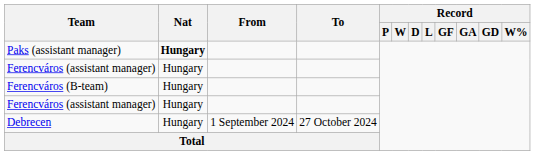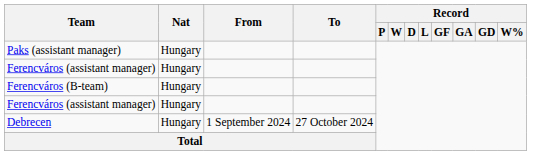(183, 50) bold -> (181, 50) normal
